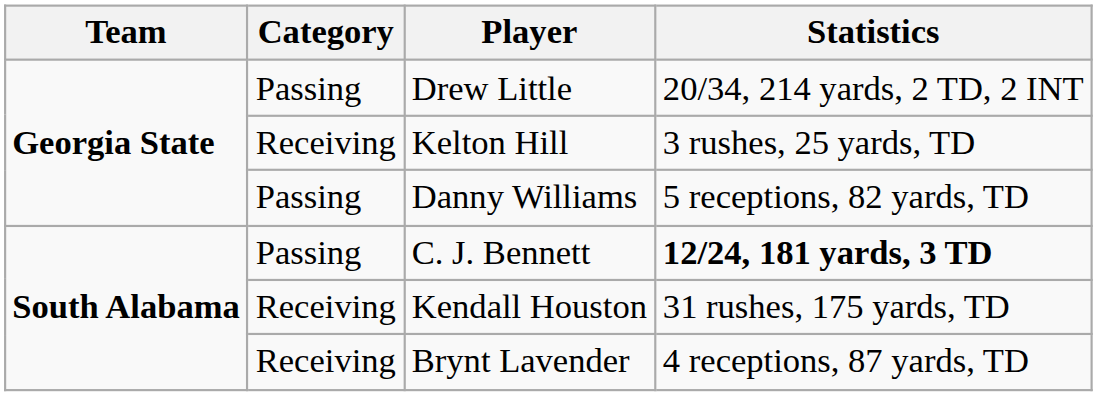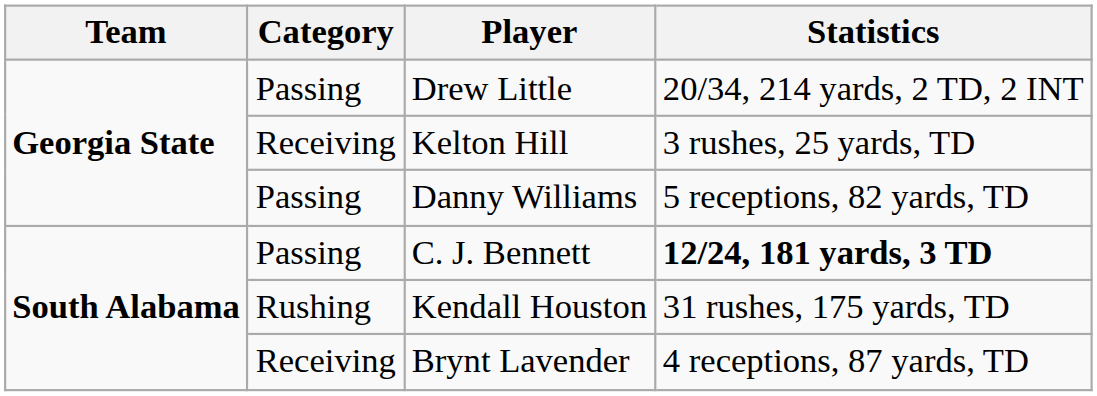(326, 306) Receiving -> (313, 306) Rushing
